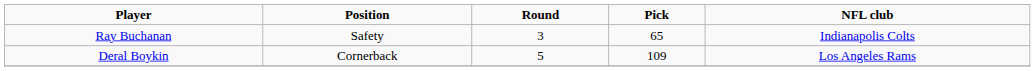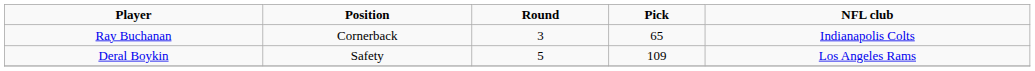(367, 35) Safety -> (367, 35) Cornerback
(367, 55) Cornerback -> (367, 55) Safety
